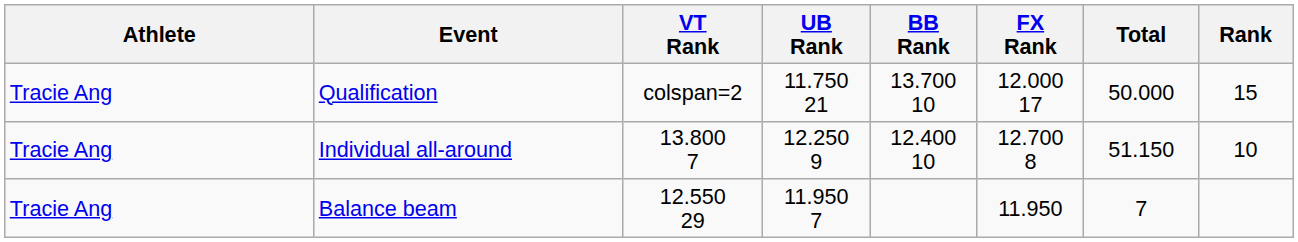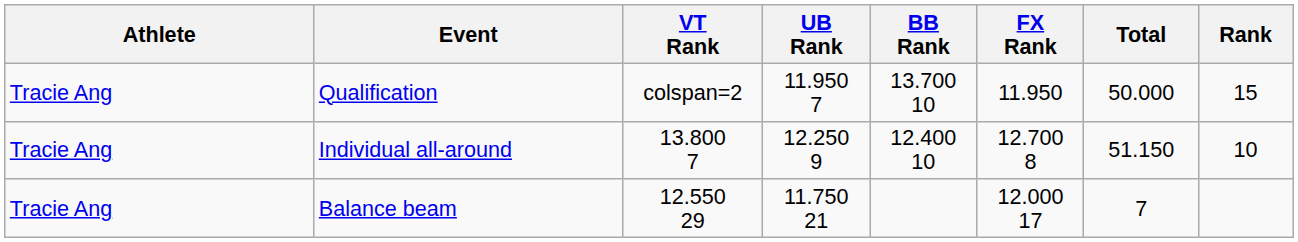(816, 92) 11.750 21 -> (816, 92) 11.950 7
(1030, 92) 12.000 17 -> (1030, 92) 11.950
(816, 209) 11.950 7 -> (816, 209) 11.750 21
(1030, 209) 11.950 -> (1030, 209) 12.000 17
